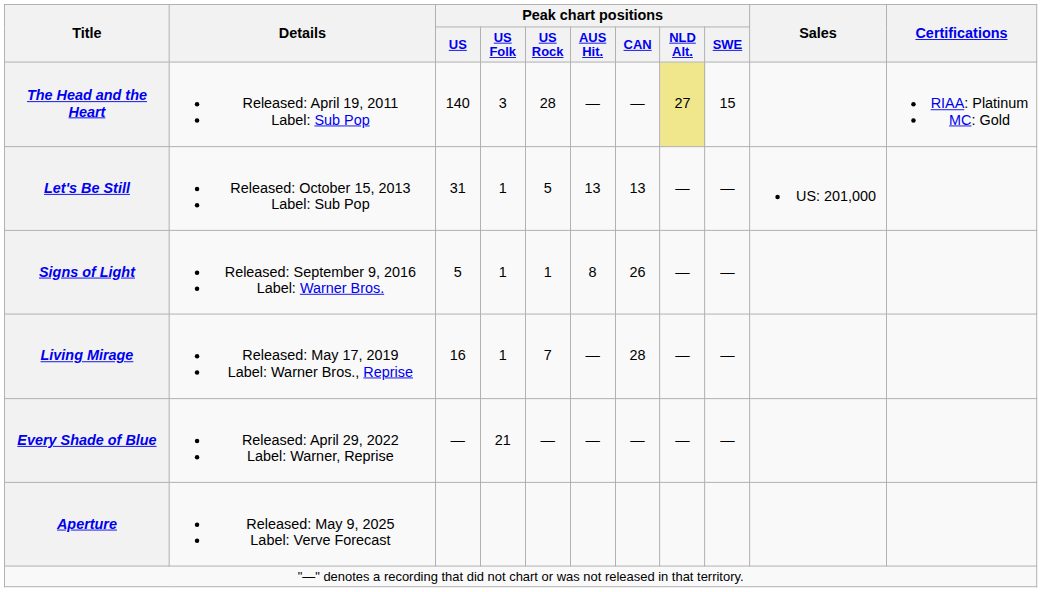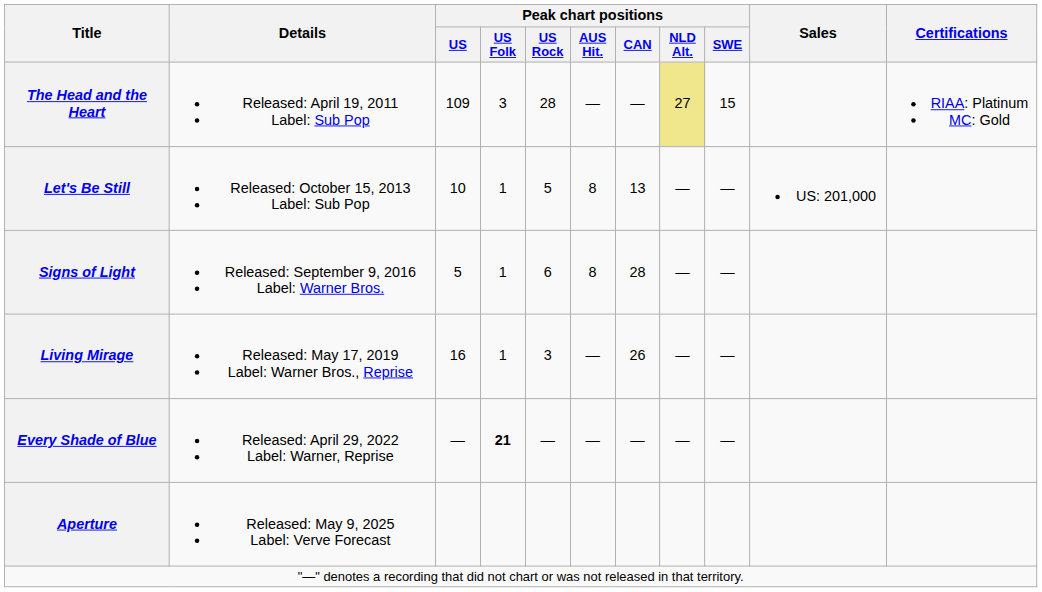(458, 104) 140 -> (458, 104) 109
(458, 188) 31 -> (458, 188) 10
(593, 188) 13 -> (593, 188) 8
(548, 272) 1 -> (548, 272) 6
(638, 272) 26 -> (638, 272) 28
(548, 356) 7 -> (548, 356) 3
(638, 356) 28 -> (638, 356) 26
(503, 440) normal -> (503, 440) bold
